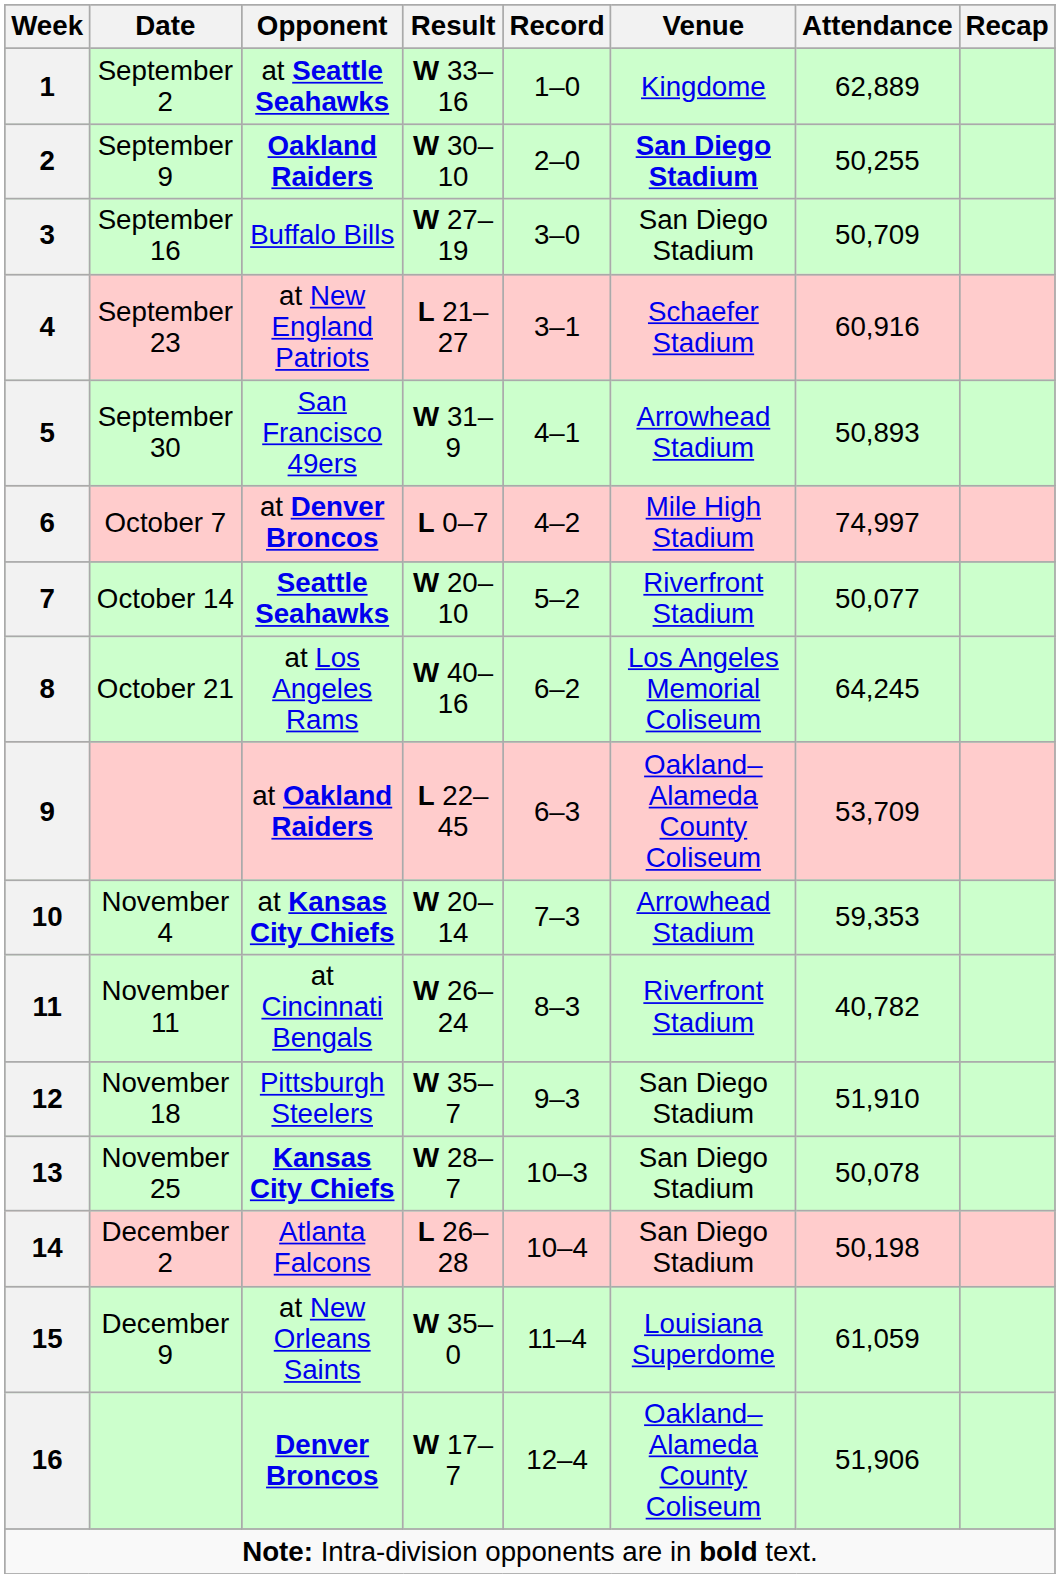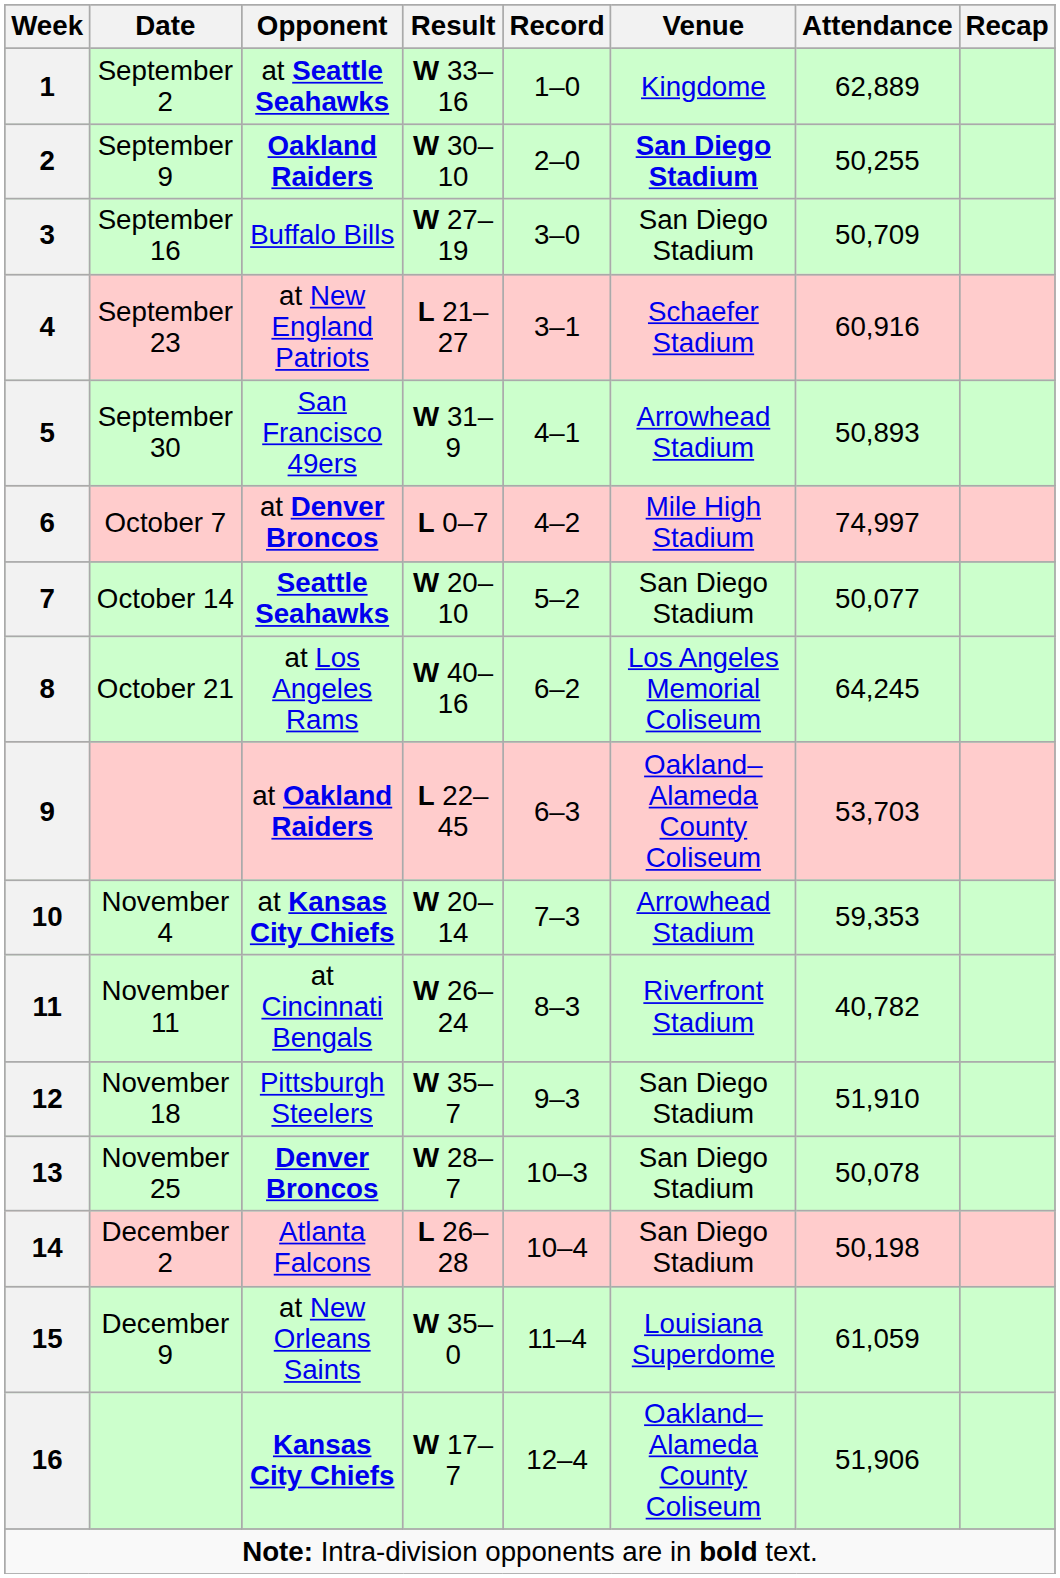(703, 598) Riverfront Stadium -> (703, 598) San Diego Stadium
(877, 810) 53,709 -> (877, 810) 53,703
(322, 1173) Kansas City Chiefs -> (322, 1173) Denver Broncos
(322, 1460) Denver Broncos -> (322, 1460) Kansas City Chiefs
